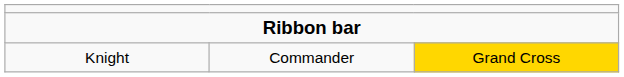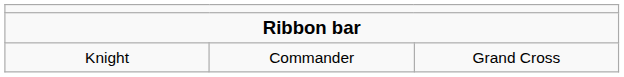(516, 58) gold background -> (516, 58) no background
